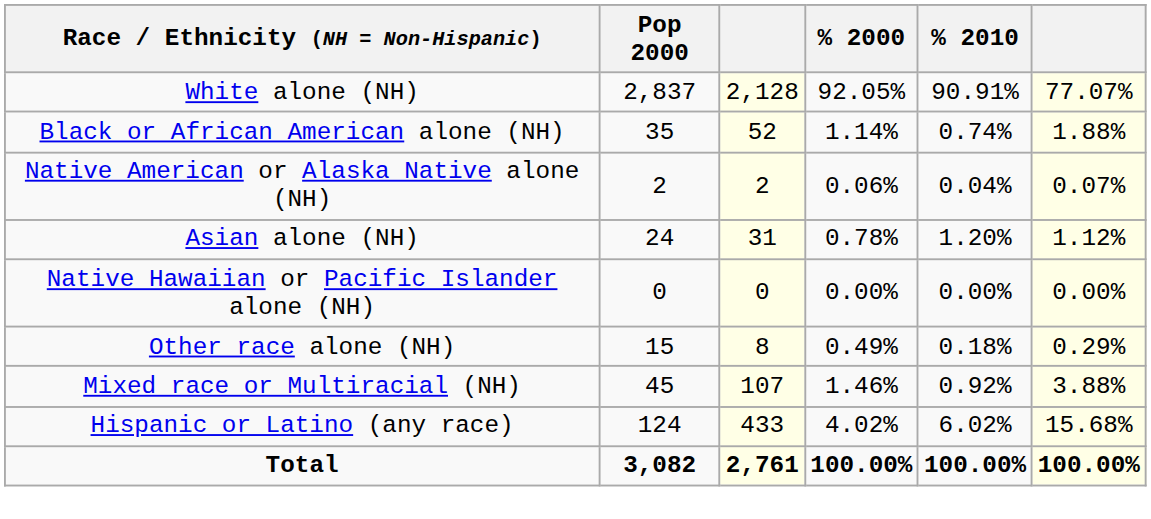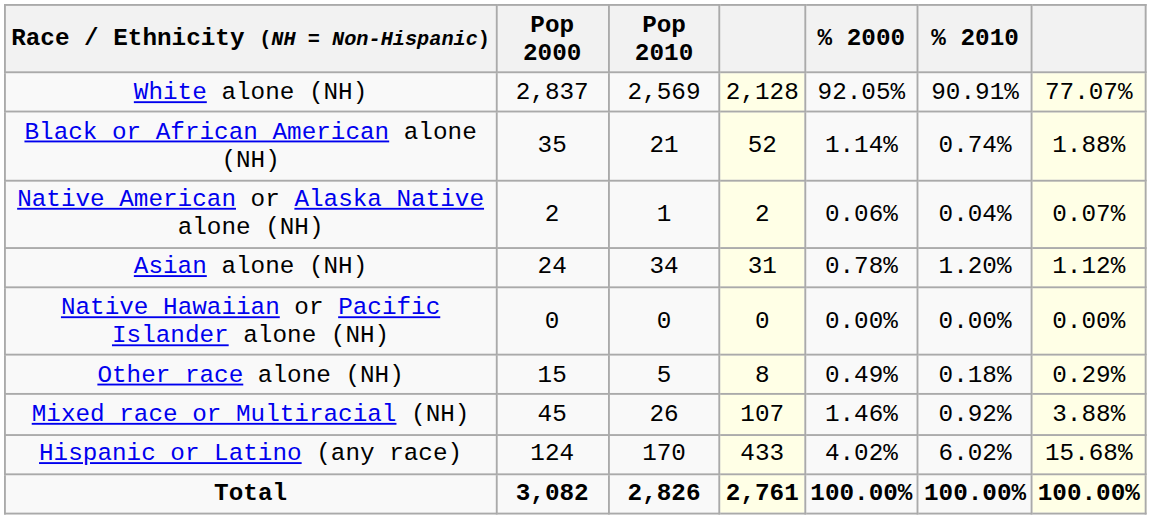+ column: (664, 39)
